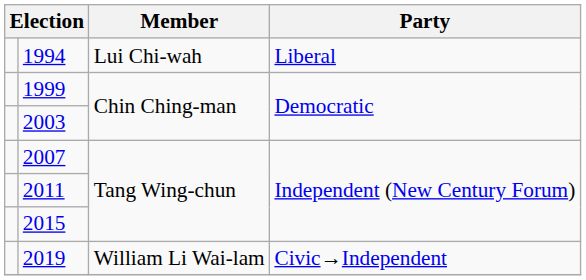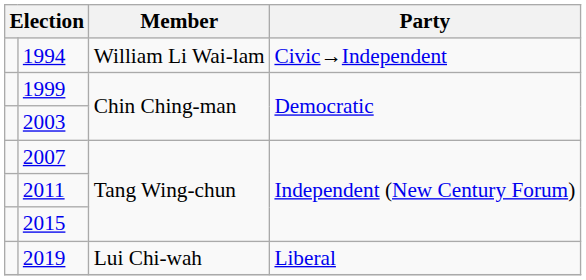(148, 55) Lui Chi-wah -> (179, 55) William Li Wai-lam
(305, 55) Liberal -> (361, 55) Civic→Independent
(179, 257) William Li Wai-lam -> (148, 257) Lui Chi-wah
(361, 257) Civic→Independent -> (305, 257) Liberal
